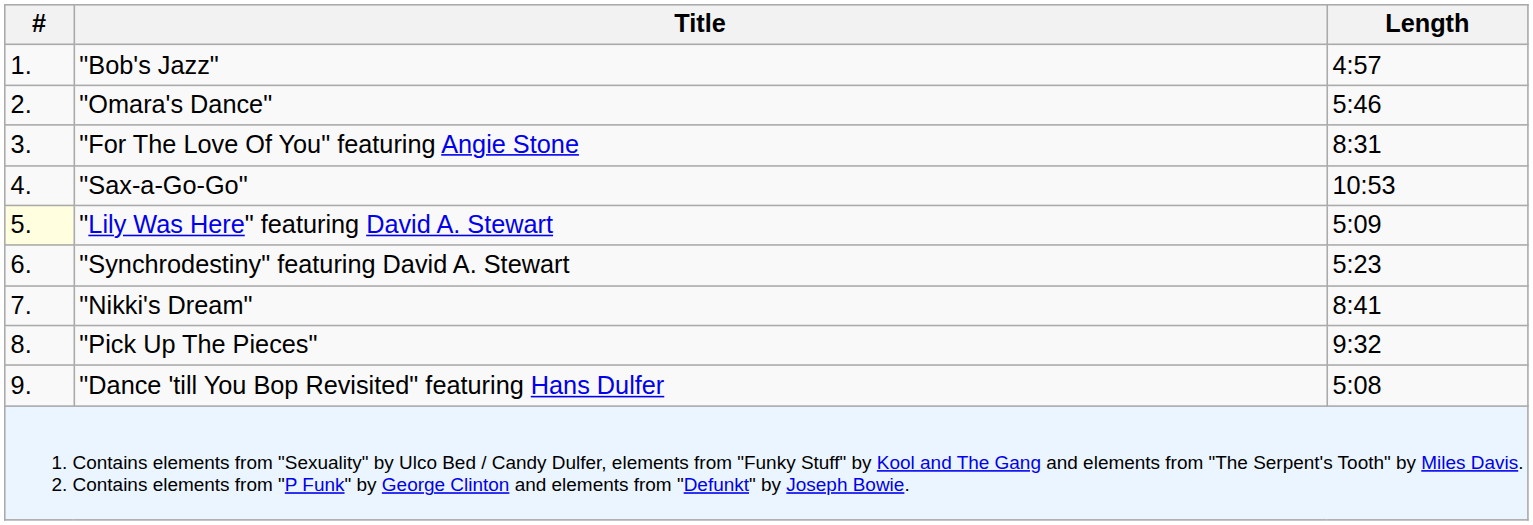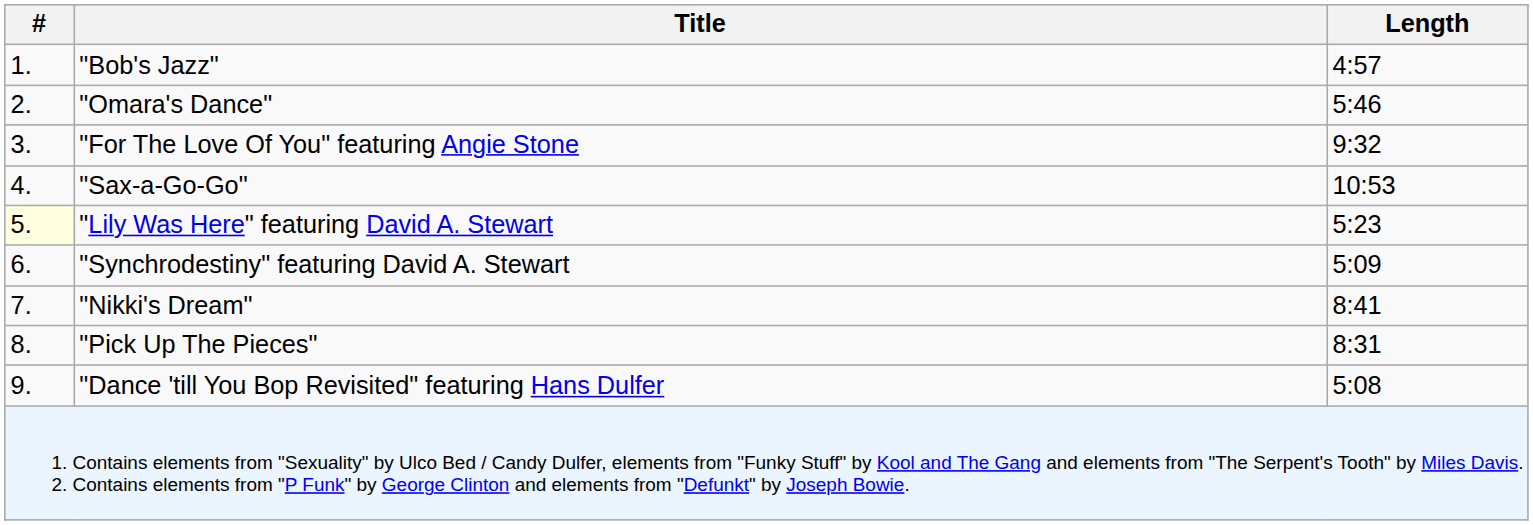(1357, 144) 8:31 -> (1357, 144) 9:32
(1357, 225) 5:09 -> (1357, 225) 5:23
(1357, 265) 5:23 -> (1357, 265) 5:09
(1357, 345) 9:32 -> (1357, 345) 8:31
